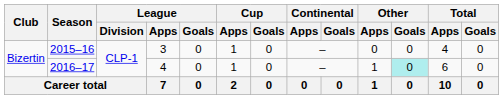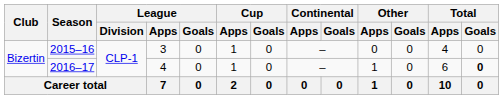(410, 67) paleturquoise background -> (410, 67) no background
(480, 67) normal -> (480, 67) bold
